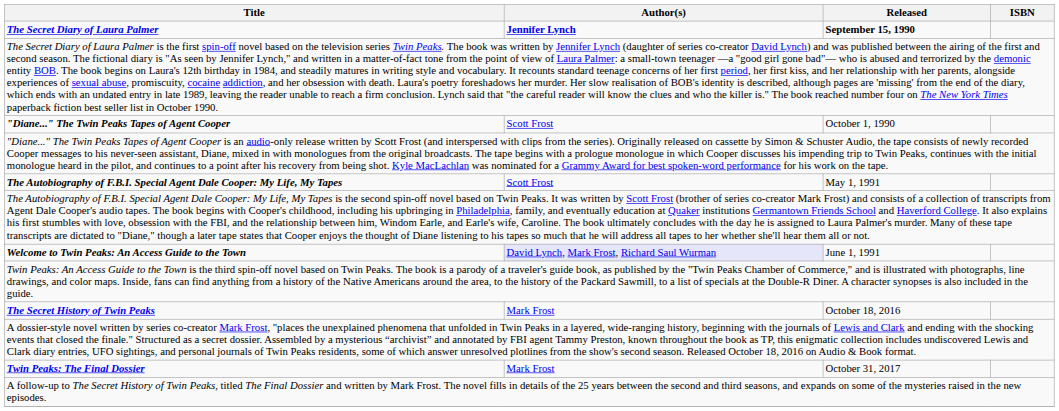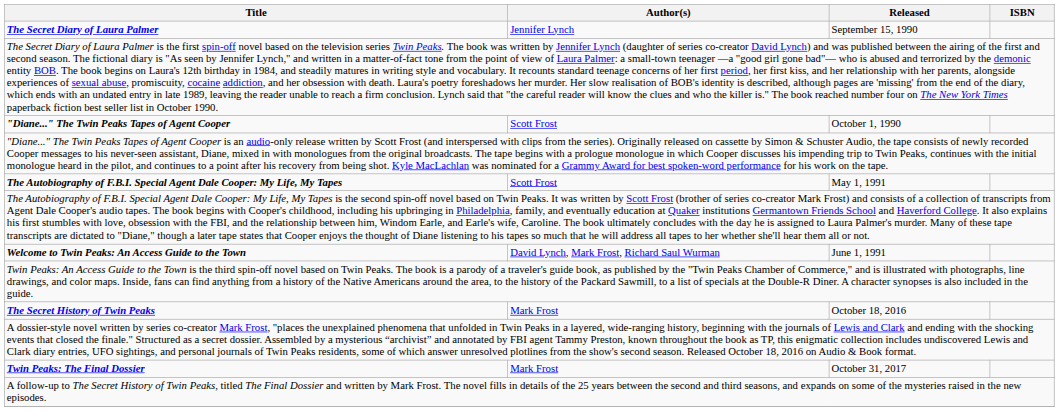(541, 30) bold -> (542, 30) normal
(870, 30) bold -> (875, 30) normal
(611, 252) lavender background -> (615, 252) no background
